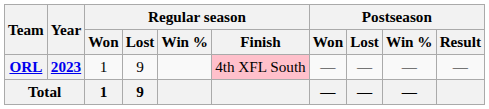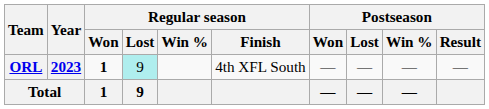(103, 67) normal -> (103, 67) bold
(140, 67) no background -> (140, 67) paleturquoise background
(260, 67) pink background -> (260, 67) no background
